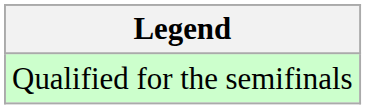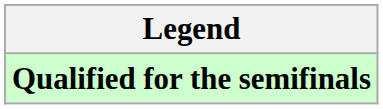(182, 77) normal -> (191, 77) bold
